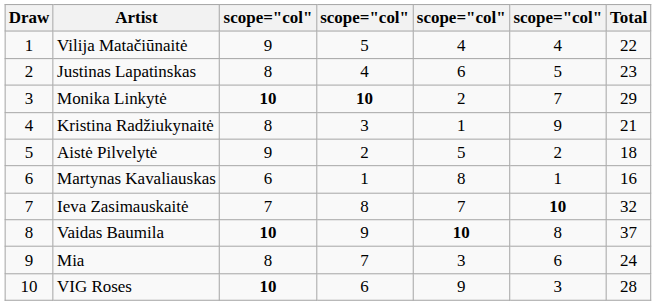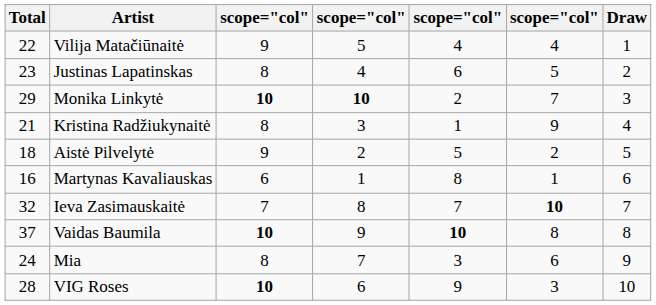columns swapped: (29, 17) <-> (629, 17)
